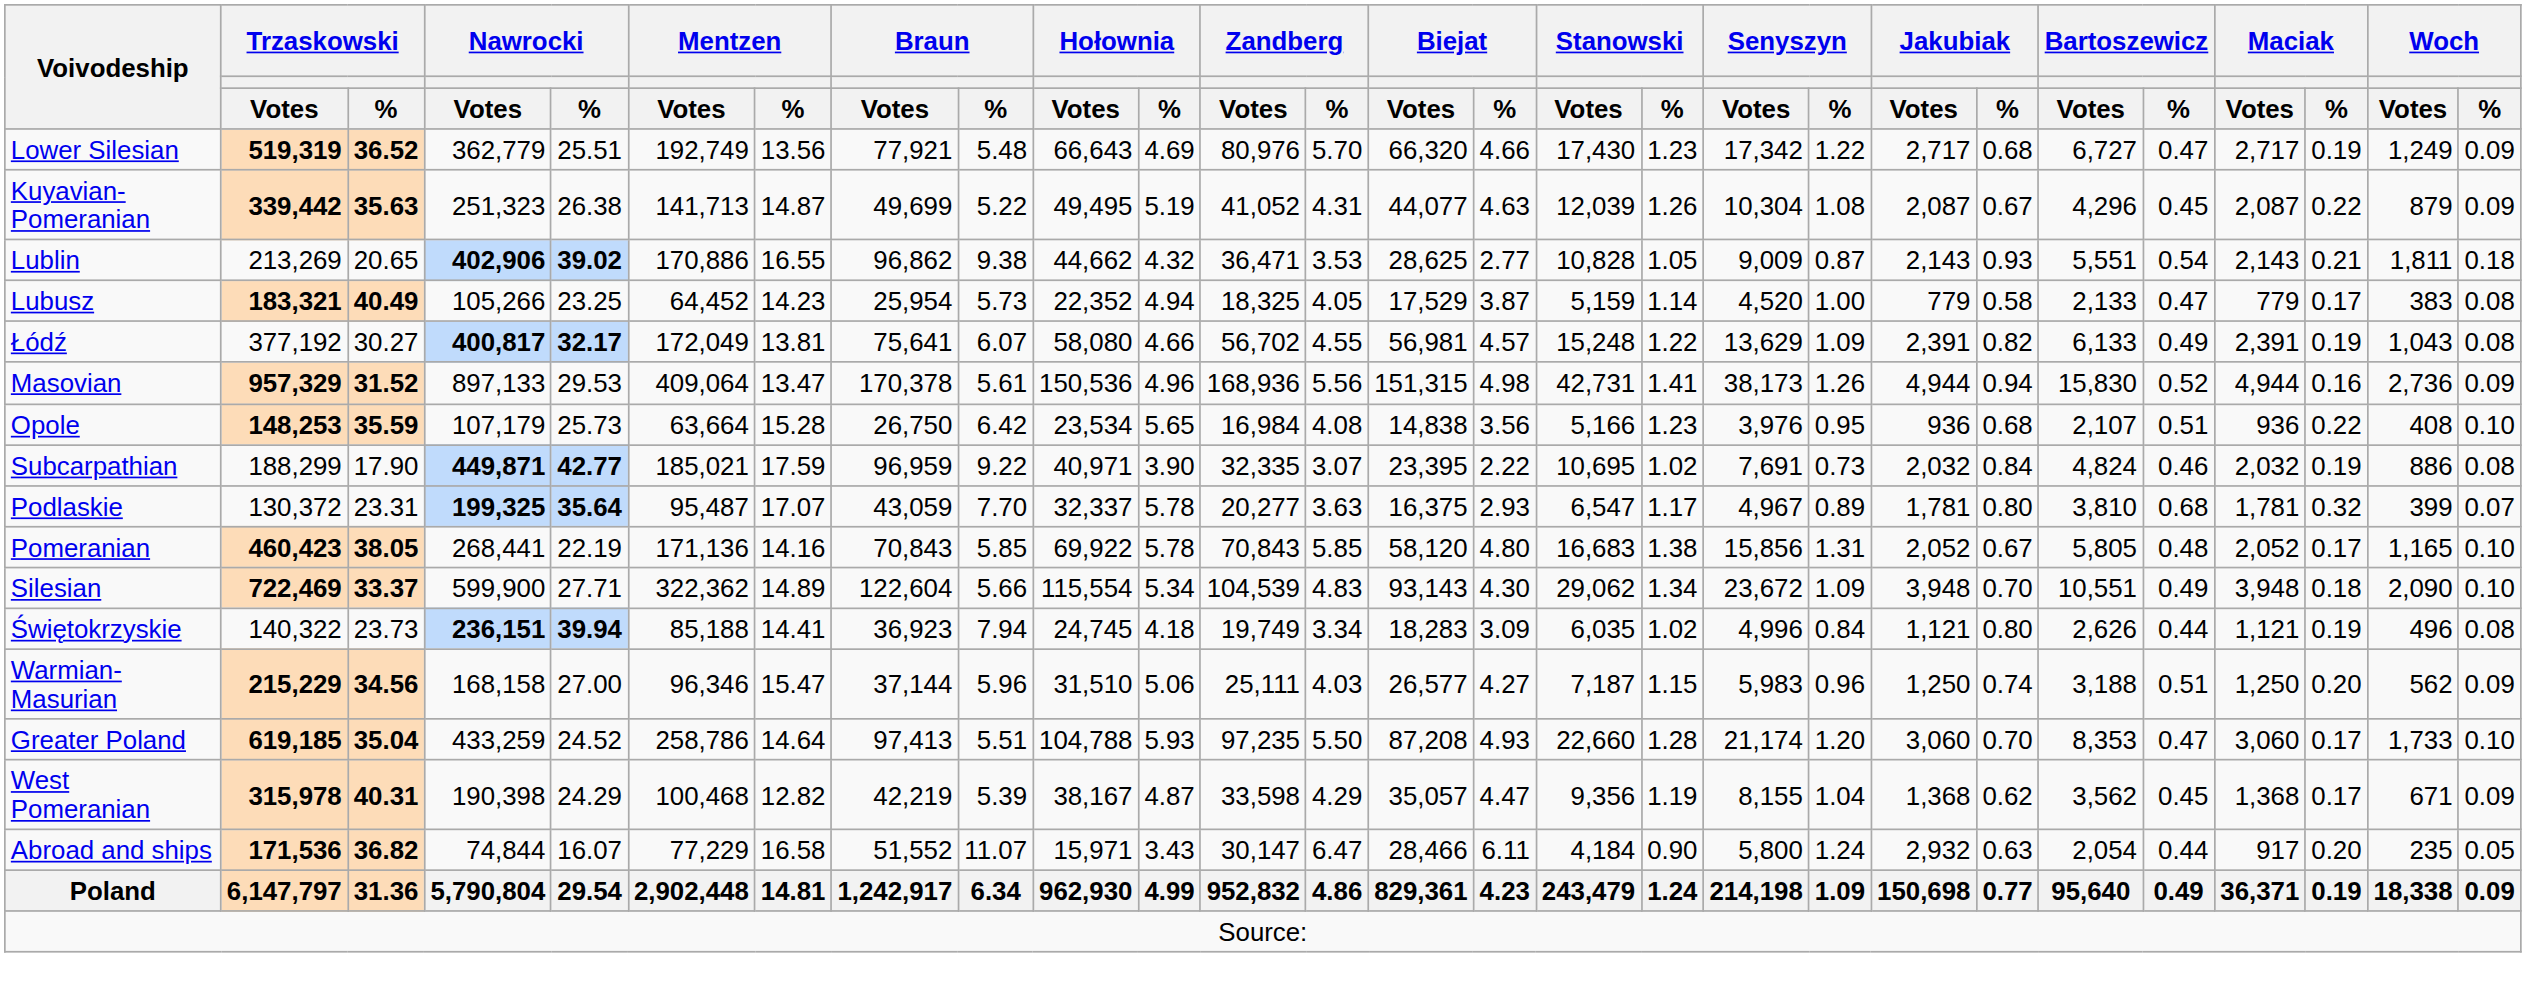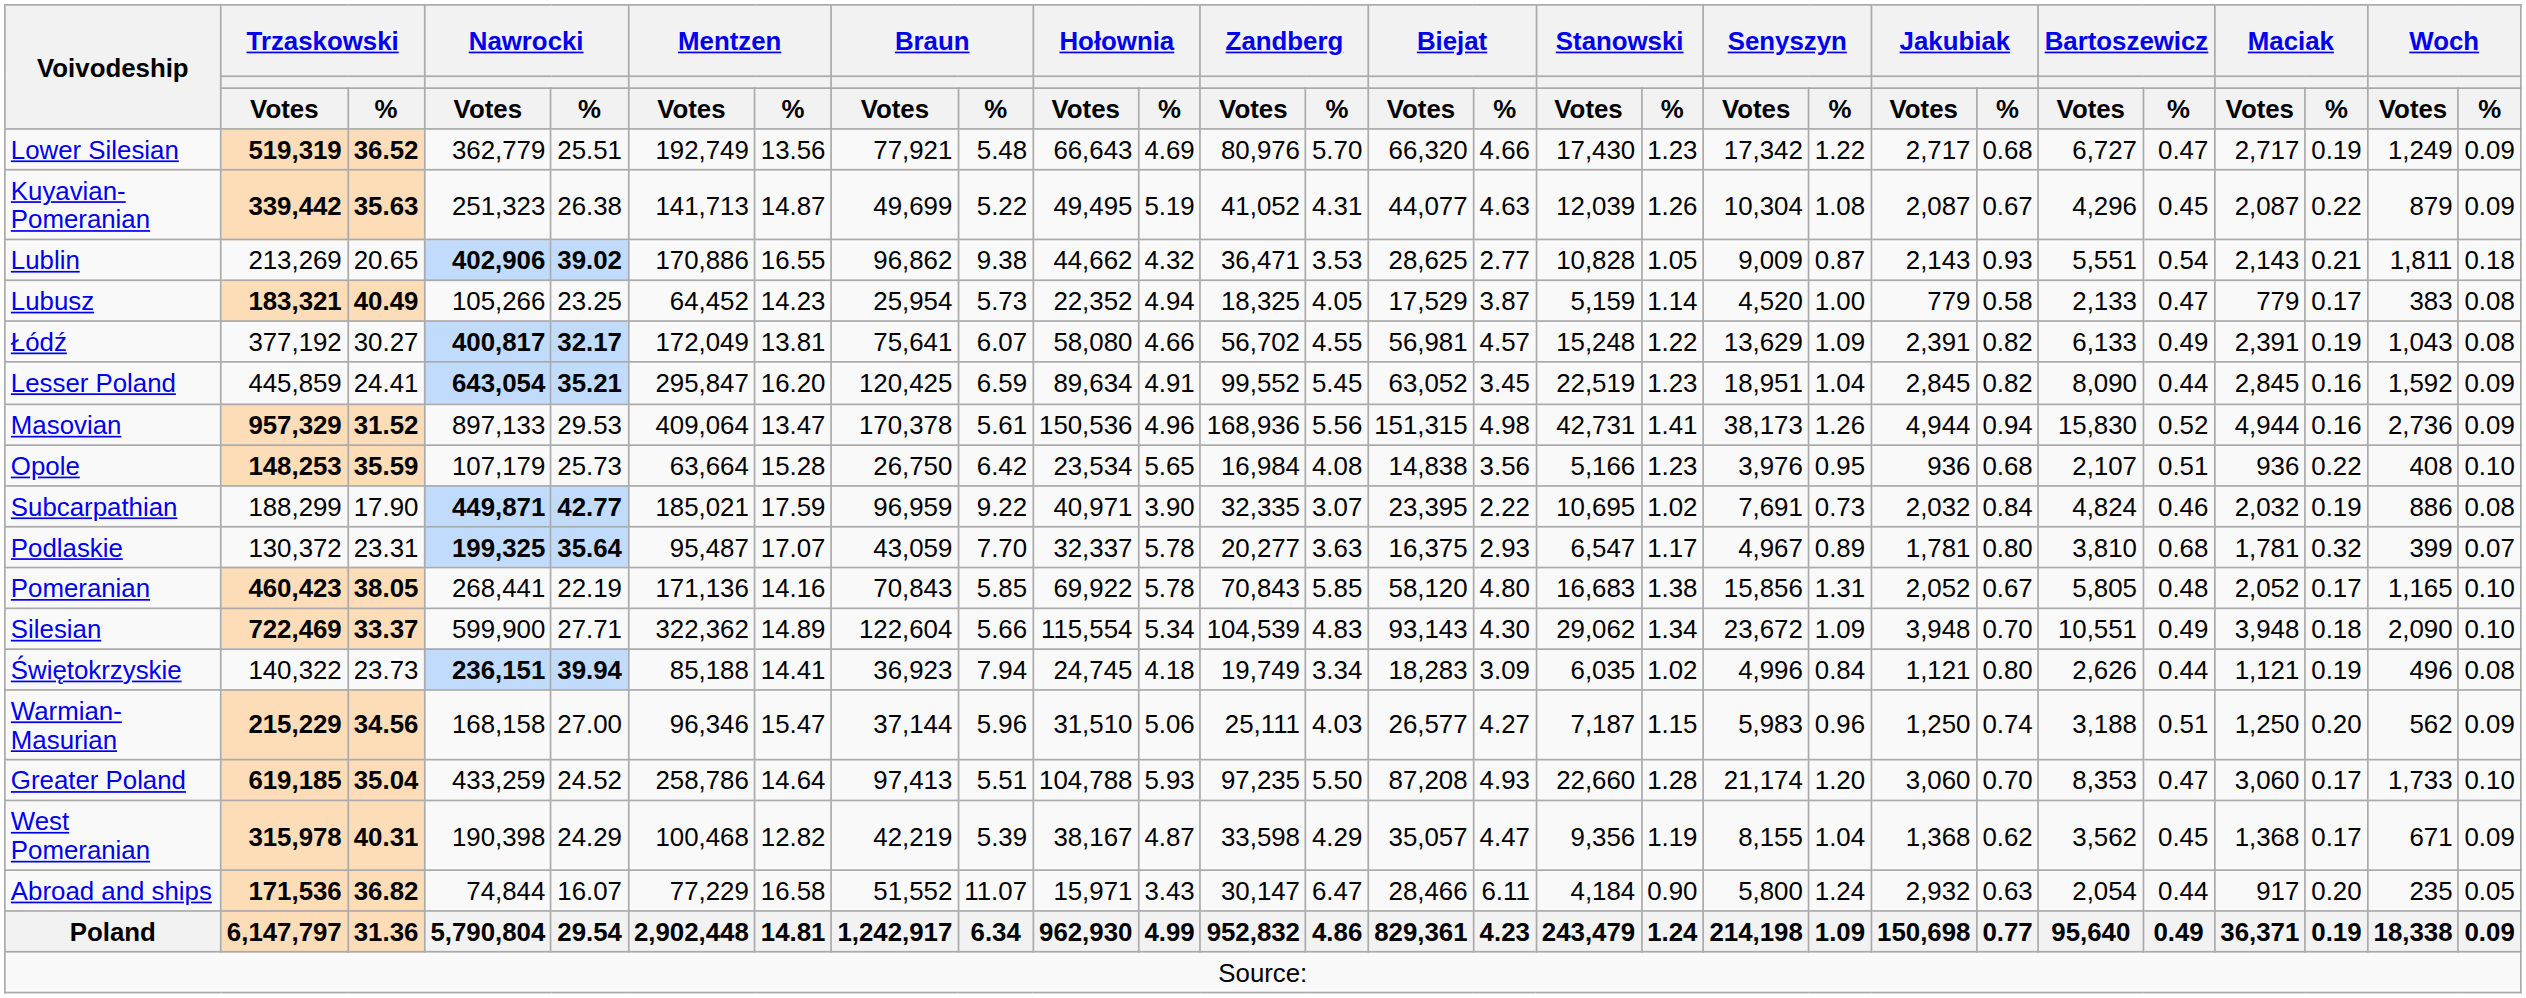+ row: (93, 383)
